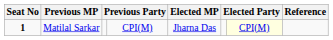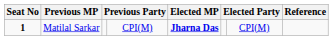(195, 27) normal -> (195, 27) bold
(254, 27) lightyellow background -> (254, 27) no background
